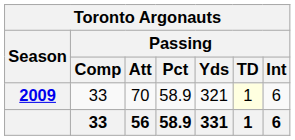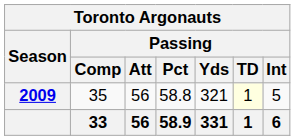(98, 95) 33 -> (98, 95) 35
(140, 95) 70 -> (140, 95) 56
(175, 95) 58.9 -> (175, 95) 58.8
(276, 95) 6 -> (276, 95) 5
